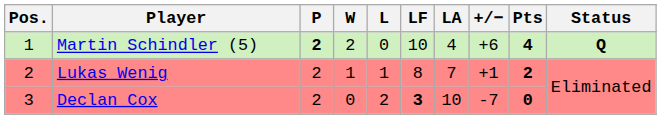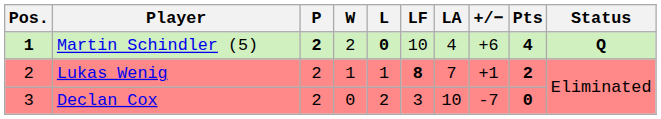(29, 46) normal -> (29, 46) bold
(384, 46) normal -> (384, 46) bold
(418, 73) normal -> (418, 73) bold
(418, 100) bold -> (418, 100) normal
